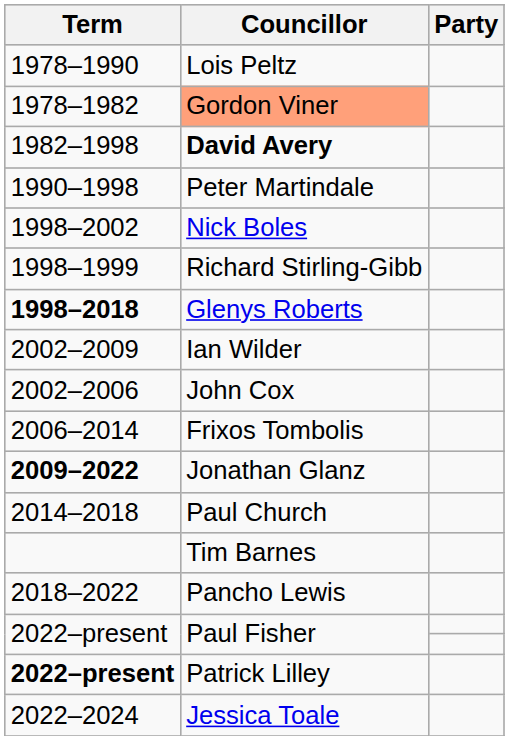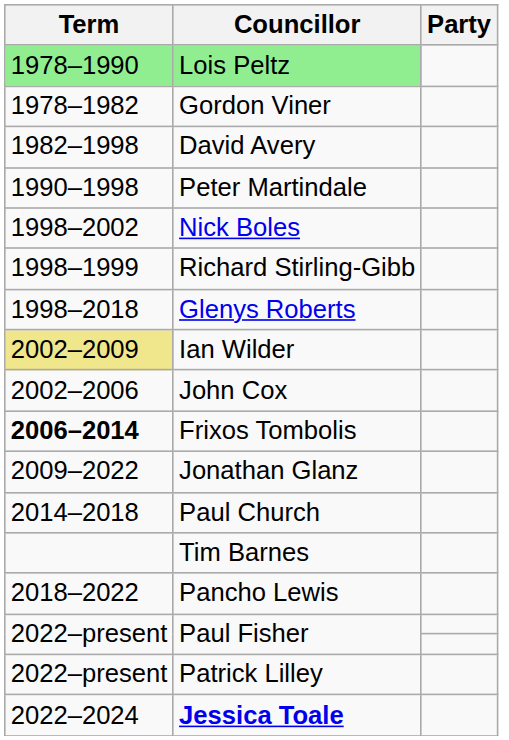(75, 65) no background -> (75, 65) lightgreen background
(242, 65) no background -> (235, 65) lightgreen background
(262, 106) lightsalmon background -> (255, 106) no background
(259, 146) bold -> (247, 146) normal
(75, 308) bold -> (75, 308) normal
(75, 349) no background -> (75, 349) khaki background
(75, 430) normal -> (75, 430) bold
(75, 471) bold -> (75, 471) normal
(93, 674) bold -> (89, 674) normal
(263, 715) normal -> (261, 715) bold
